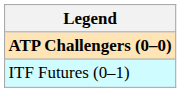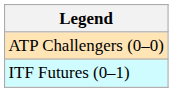(90, 45) bold -> (86, 45) normal
